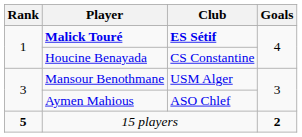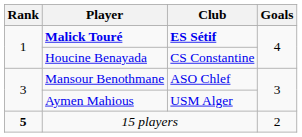(202, 79) USM Alger -> (200, 79) ASO Chlef
(200, 100) ASO Chlef -> (202, 100) USM Alger
(277, 121) bold -> (277, 121) normal
